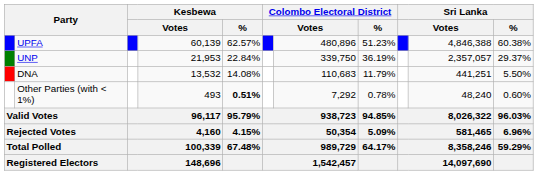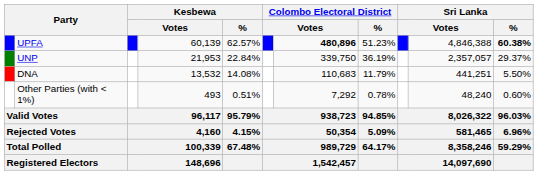(338, 43) normal -> (338, 43) bold
(514, 43) normal -> (514, 43) bold
(246, 95) bold -> (246, 95) normal
